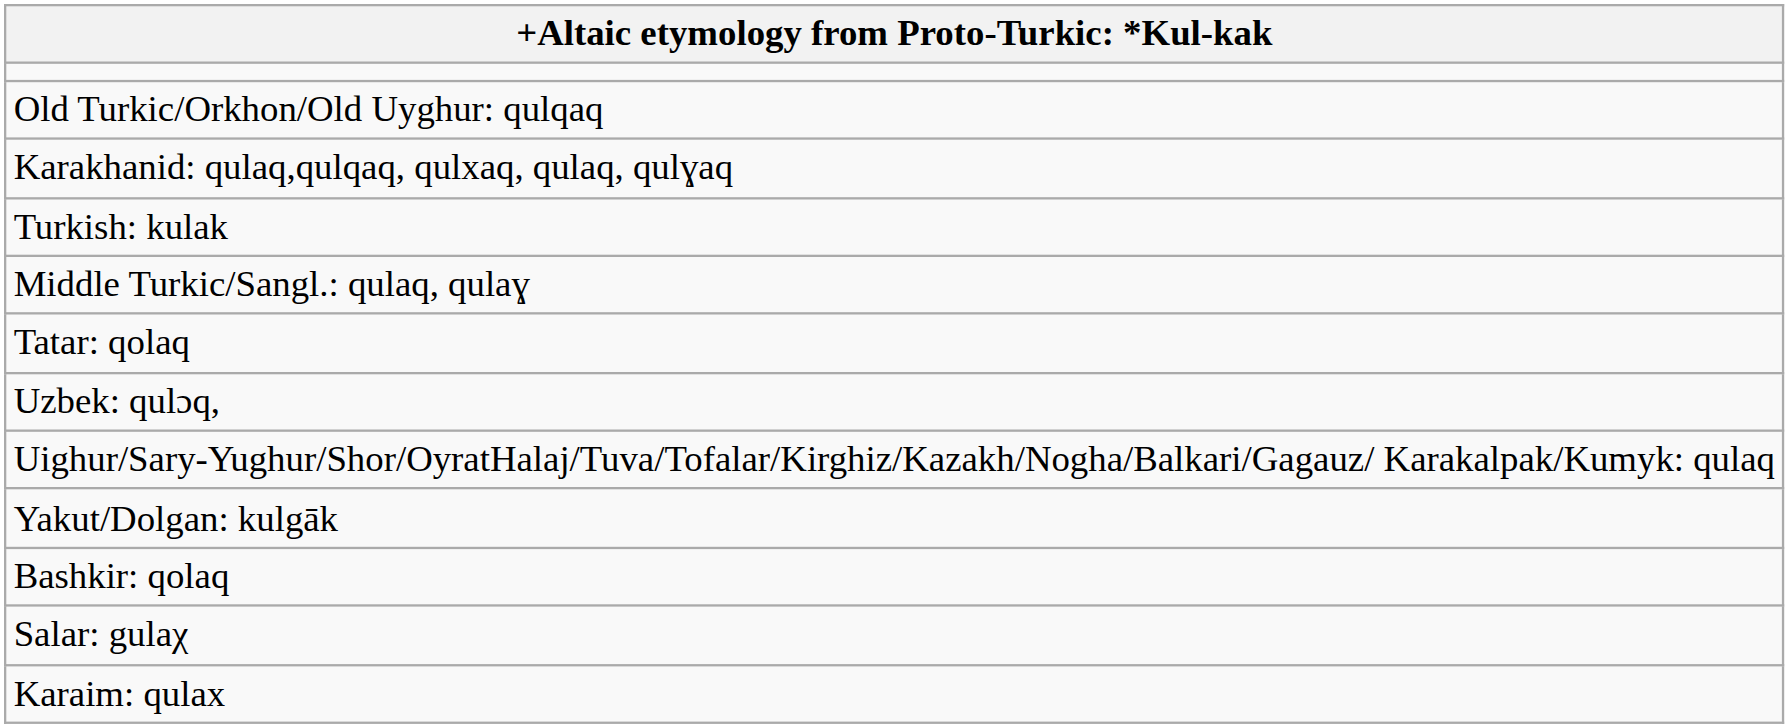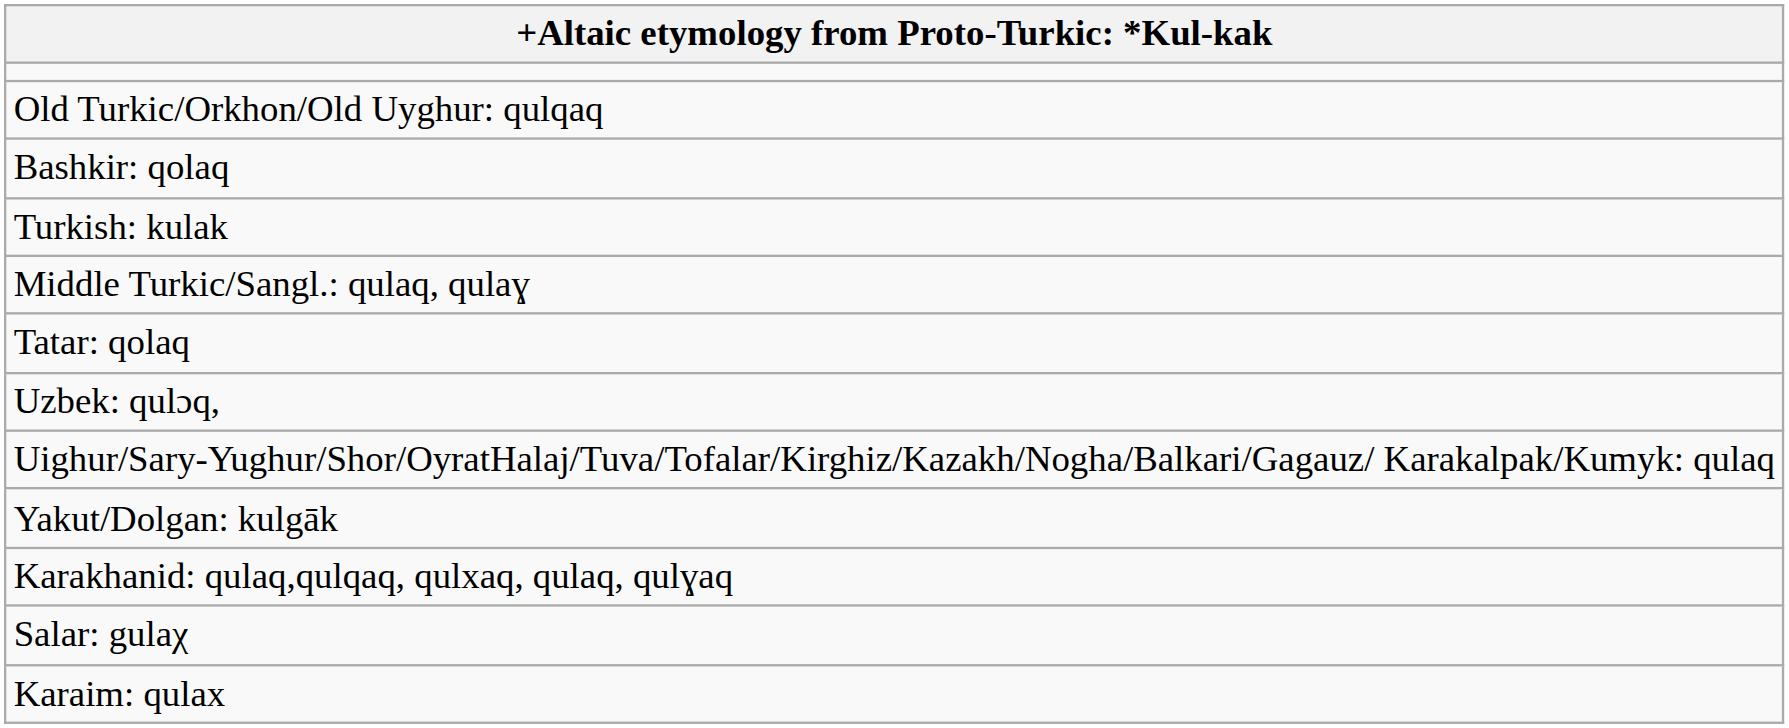(373, 167) Karakhanid: qulaq,qulqaq, qulxaq, qulaq, qulɣaq -> (121, 167) Bashkir: qolaq
(121, 575) Bashkir: qolaq -> (373, 575) Karakhanid: qulaq,qulqaq, qulxaq, qulaq, qulɣaq
